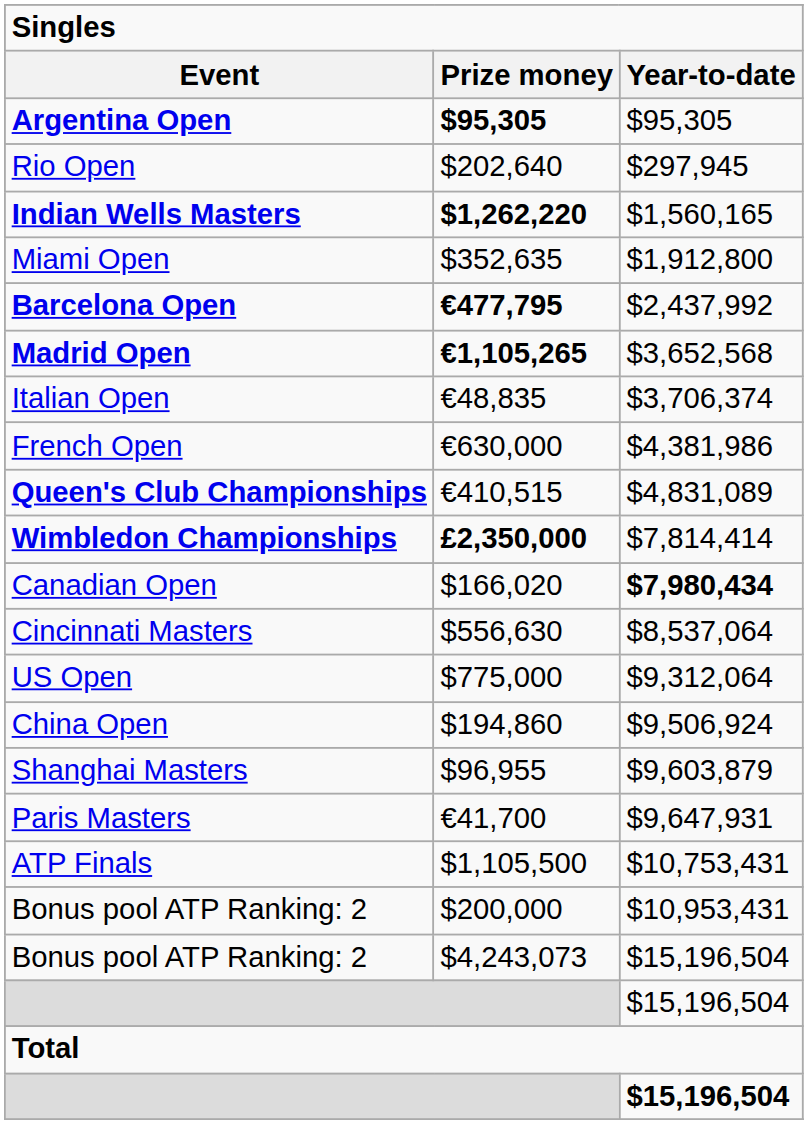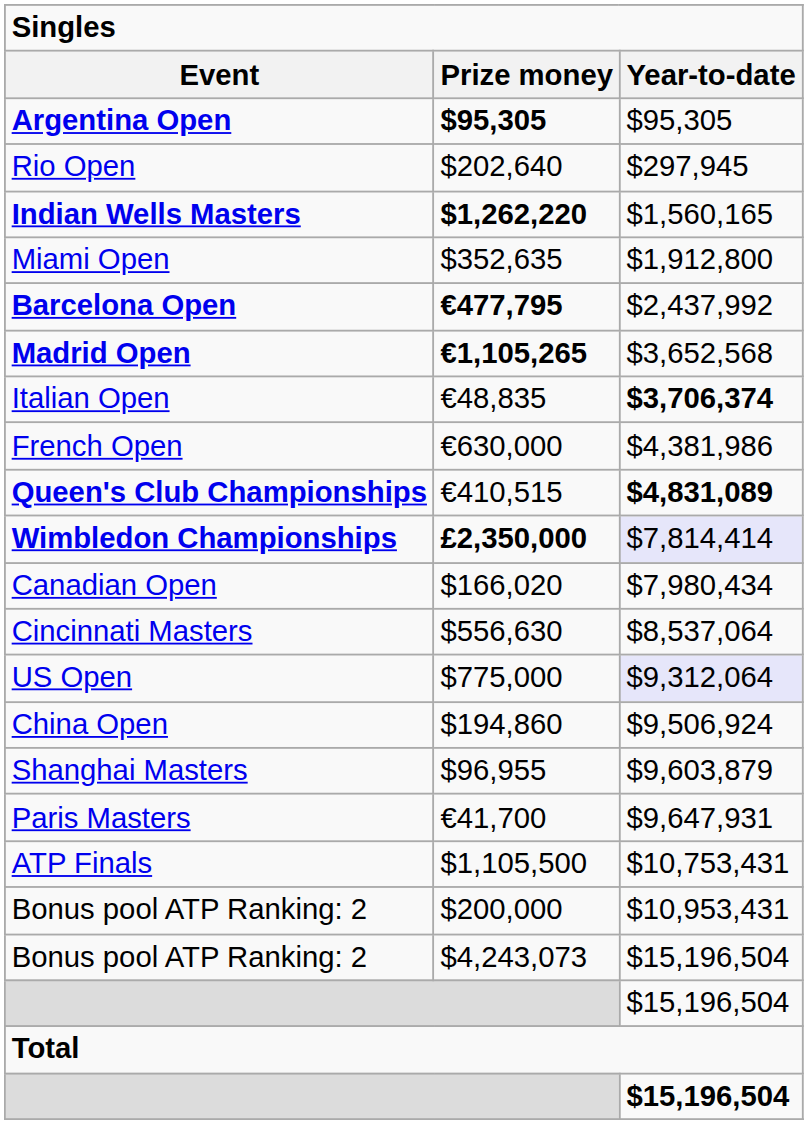(700, 399) normal -> (700, 399) bold
(700, 492) normal -> (700, 492) bold
(700, 538) no background -> (700, 538) lavender background
(700, 584) bold -> (700, 584) normal
(700, 677) no background -> (700, 677) lavender background
